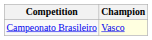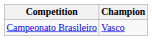(113, 27) lightyellow background -> (113, 27) no background
